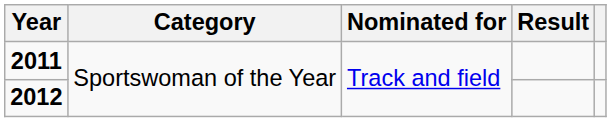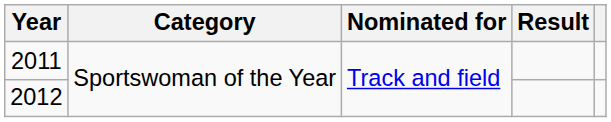(36, 60) bold -> (36, 60) normal
(36, 97) bold -> (36, 97) normal
